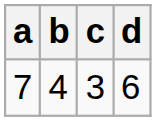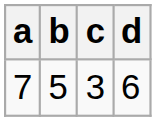(58, 87) 4 -> (58, 87) 5
